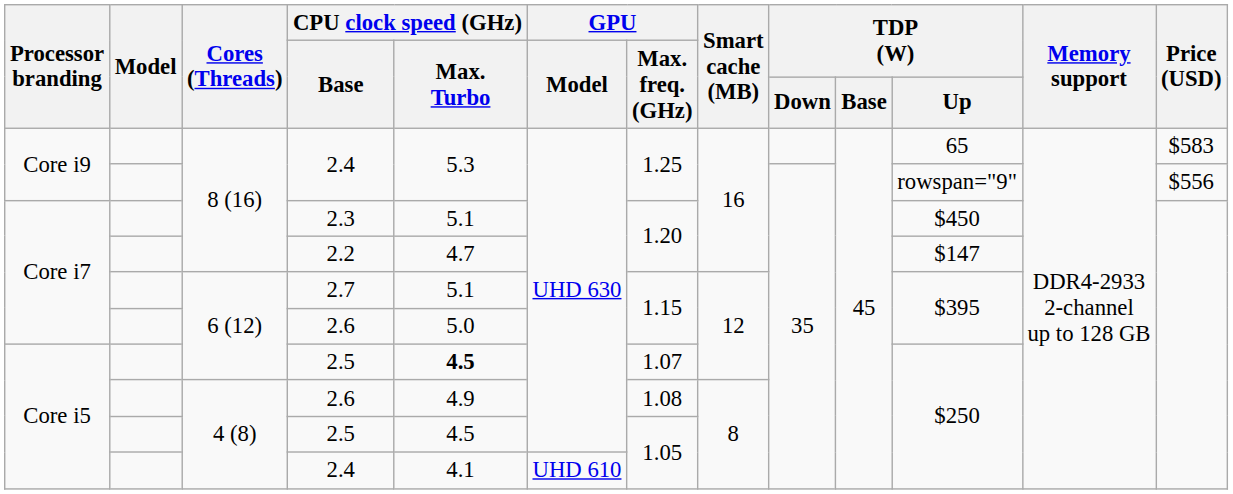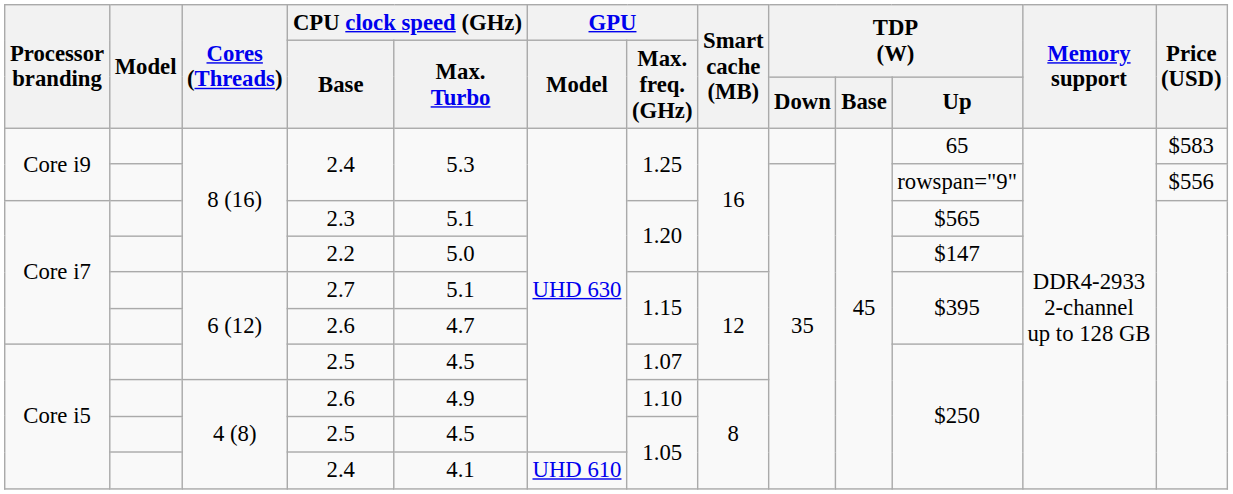(957, 217) $450 -> (957, 217) $565
(461, 253) 4.7 -> (461, 253) 5.0
(461, 325) 5.0 -> (461, 325) 4.7
(461, 361) bold -> (461, 361) normal
(662, 397) 1.08 -> (662, 397) 1.10
